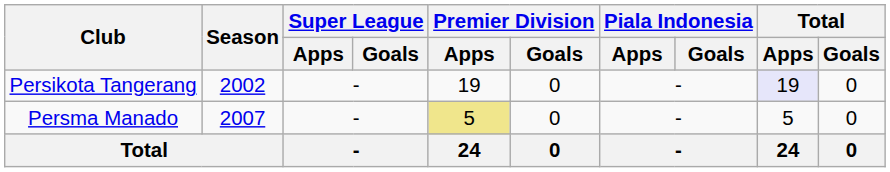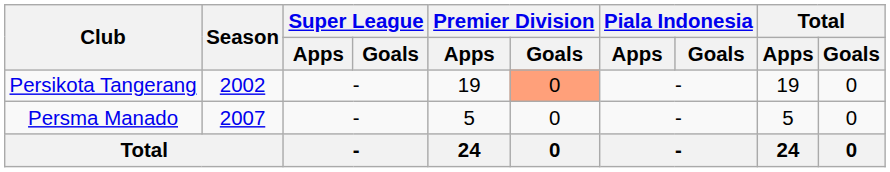(555, 86) no background -> (555, 86) lightsalmon background
(788, 86) lavender background -> (788, 86) no background
(469, 118) khaki background -> (469, 118) no background
